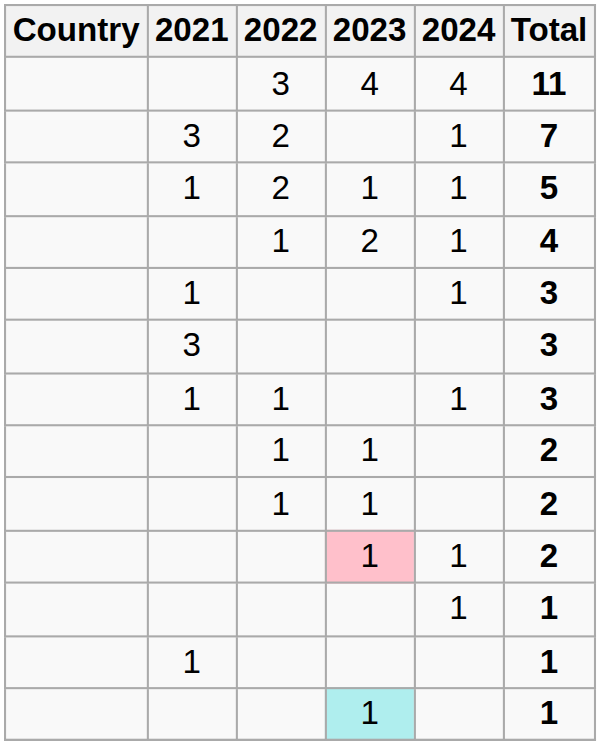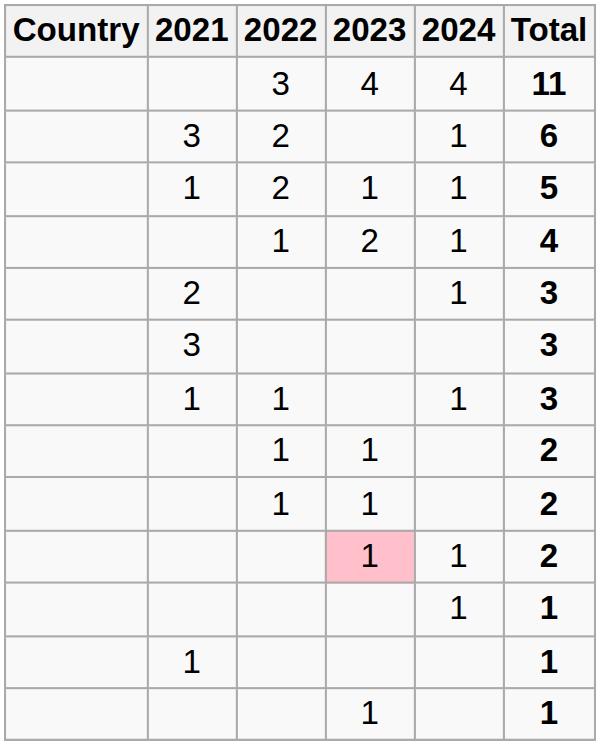(549, 135) 7 -> (549, 135) 6
(192, 293) 1 -> (192, 293) 2
(370, 713) paleturquoise background -> (370, 713) no background
